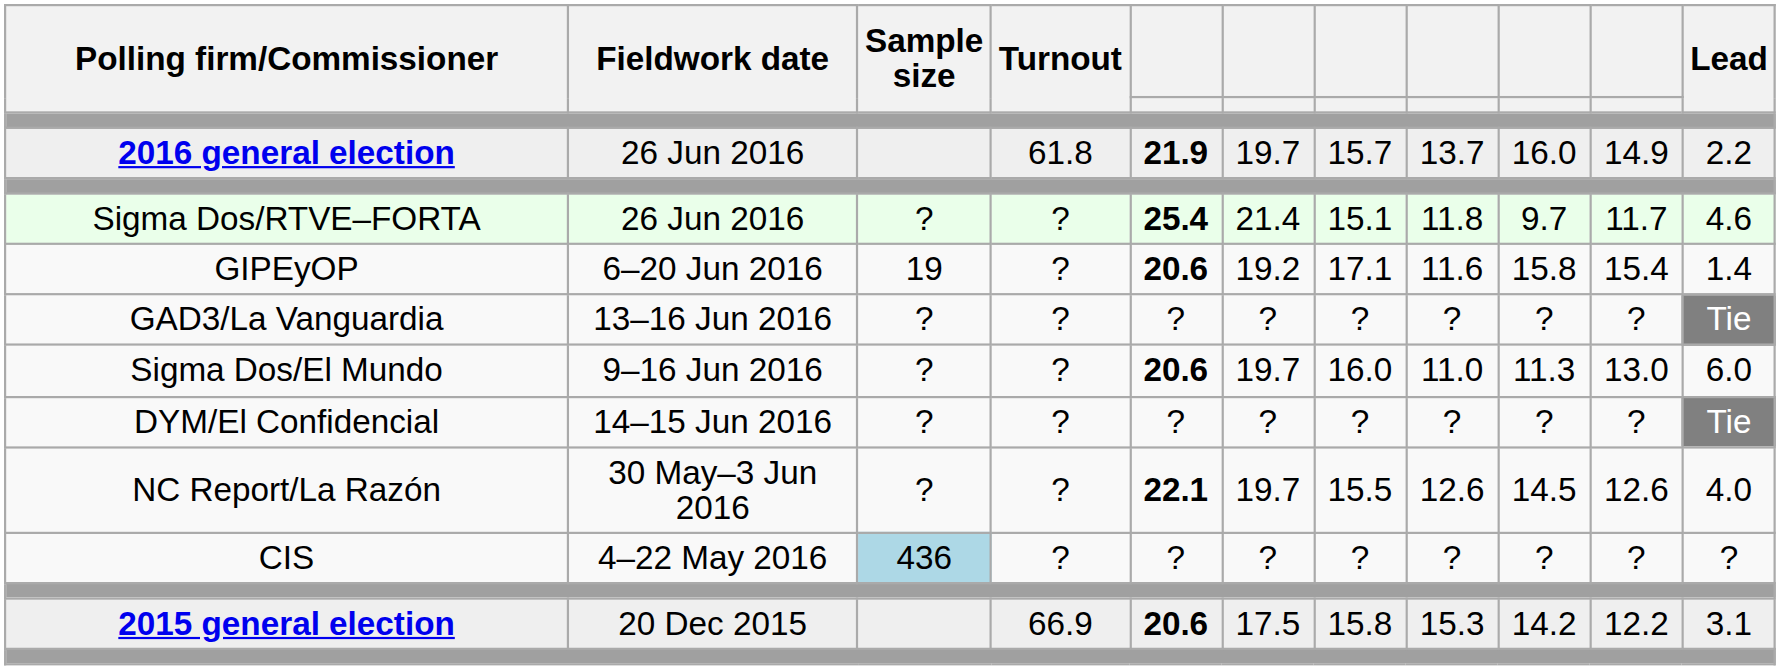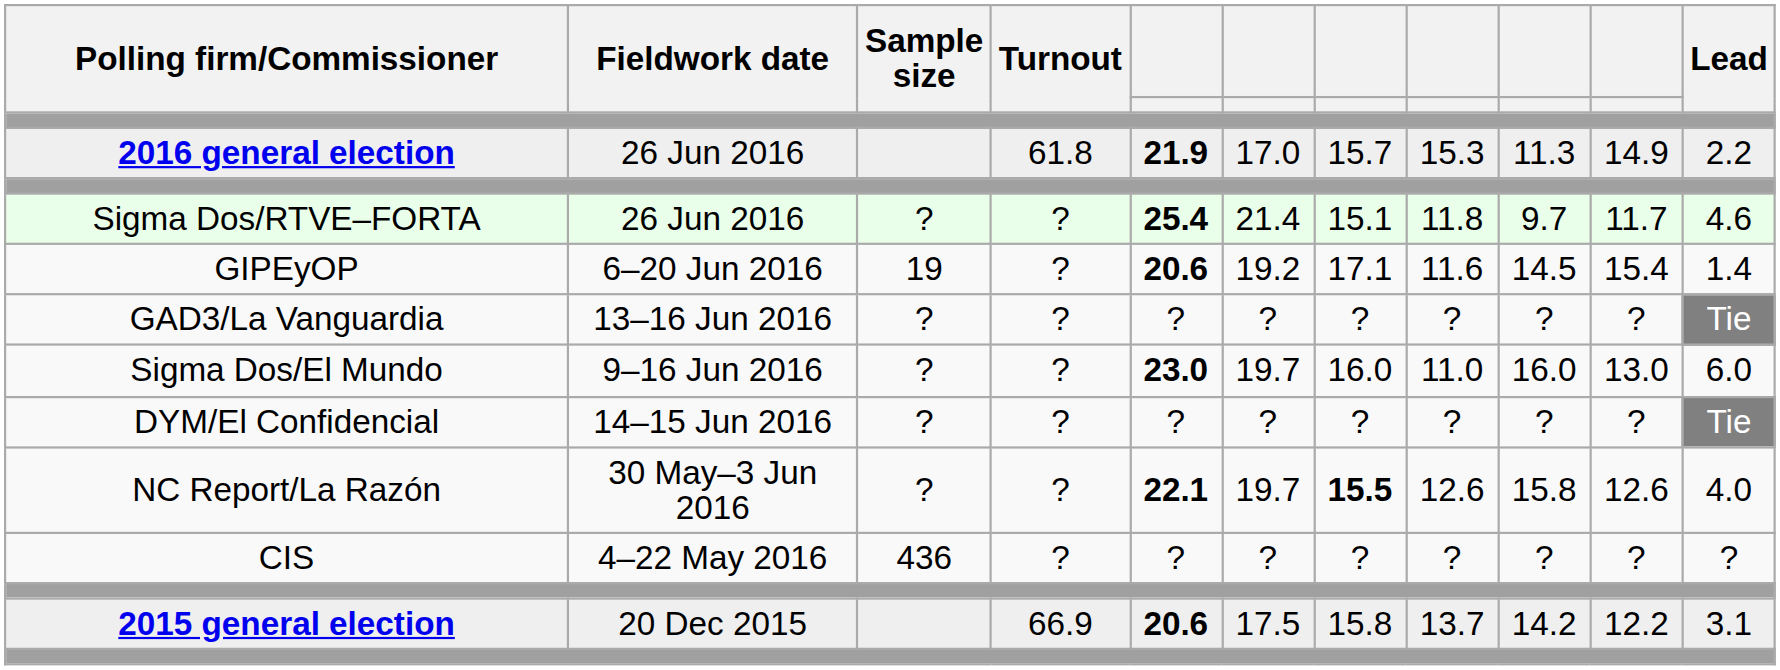(1268, 152) 19.7 -> (1268, 152) 17.0
(1452, 152) 13.7 -> (1452, 152) 15.3
(1544, 152) 16.0 -> (1544, 152) 11.3
(1544, 269) 15.8 -> (1544, 269) 14.5
(1176, 370) 20.6 -> (1176, 370) 23.0
(1544, 370) 11.3 -> (1544, 370) 16.0
(1360, 488) normal -> (1360, 488) bold
(1544, 488) 14.5 -> (1544, 488) 15.8
(924, 556) lightblue background -> (924, 556) no background
(1452, 622) 15.3 -> (1452, 622) 13.7
